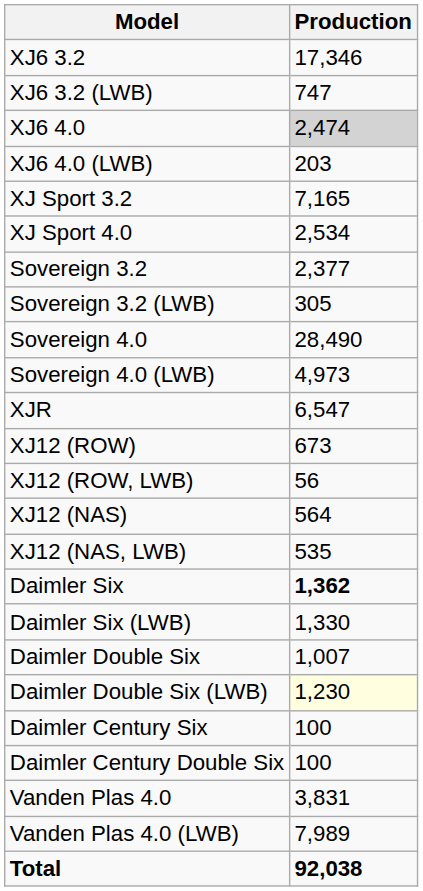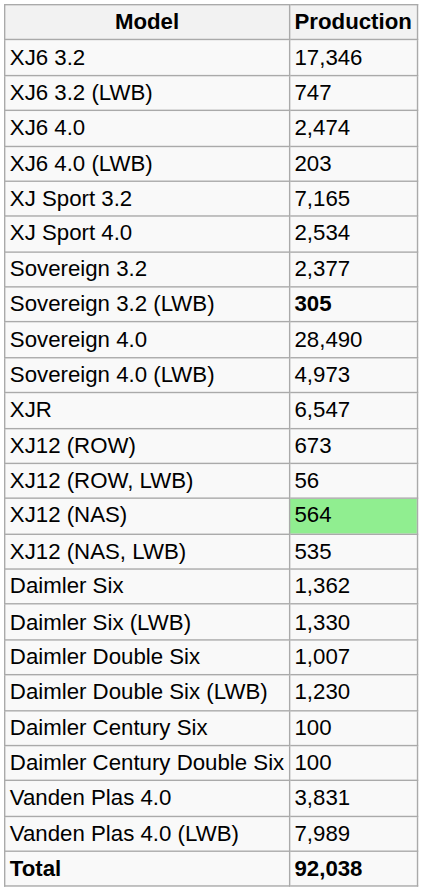(322, 127) lightgrey background -> (322, 127) no background
(313, 304) normal -> (313, 304) bold
(313, 515) no background -> (313, 515) lightgreen background
(322, 586) bold -> (322, 586) normal
(322, 692) lightyellow background -> (322, 692) no background
